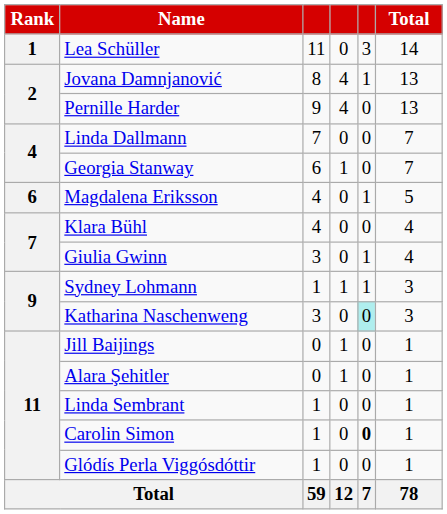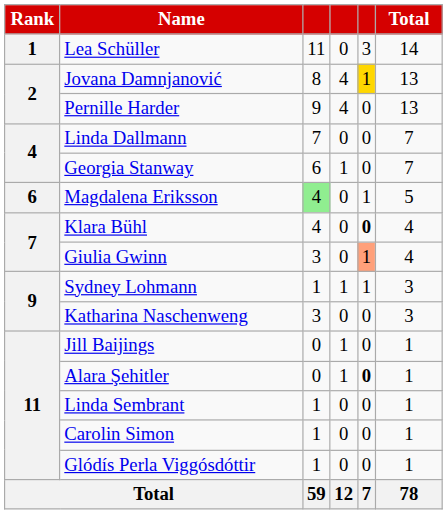(366, 78) no background -> (366, 78) gold background
(316, 197) no background -> (316, 197) lightgreen background
(366, 227) normal -> (366, 227) bold
(366, 256) no background -> (366, 256) lightsalmon background
(366, 316) paleturquoise background -> (366, 316) no background
(366, 375) normal -> (366, 375) bold
(366, 434) bold -> (366, 434) normal
